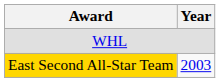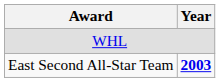(91, 65) gold background -> (91, 65) no background
(196, 65) normal -> (196, 65) bold
